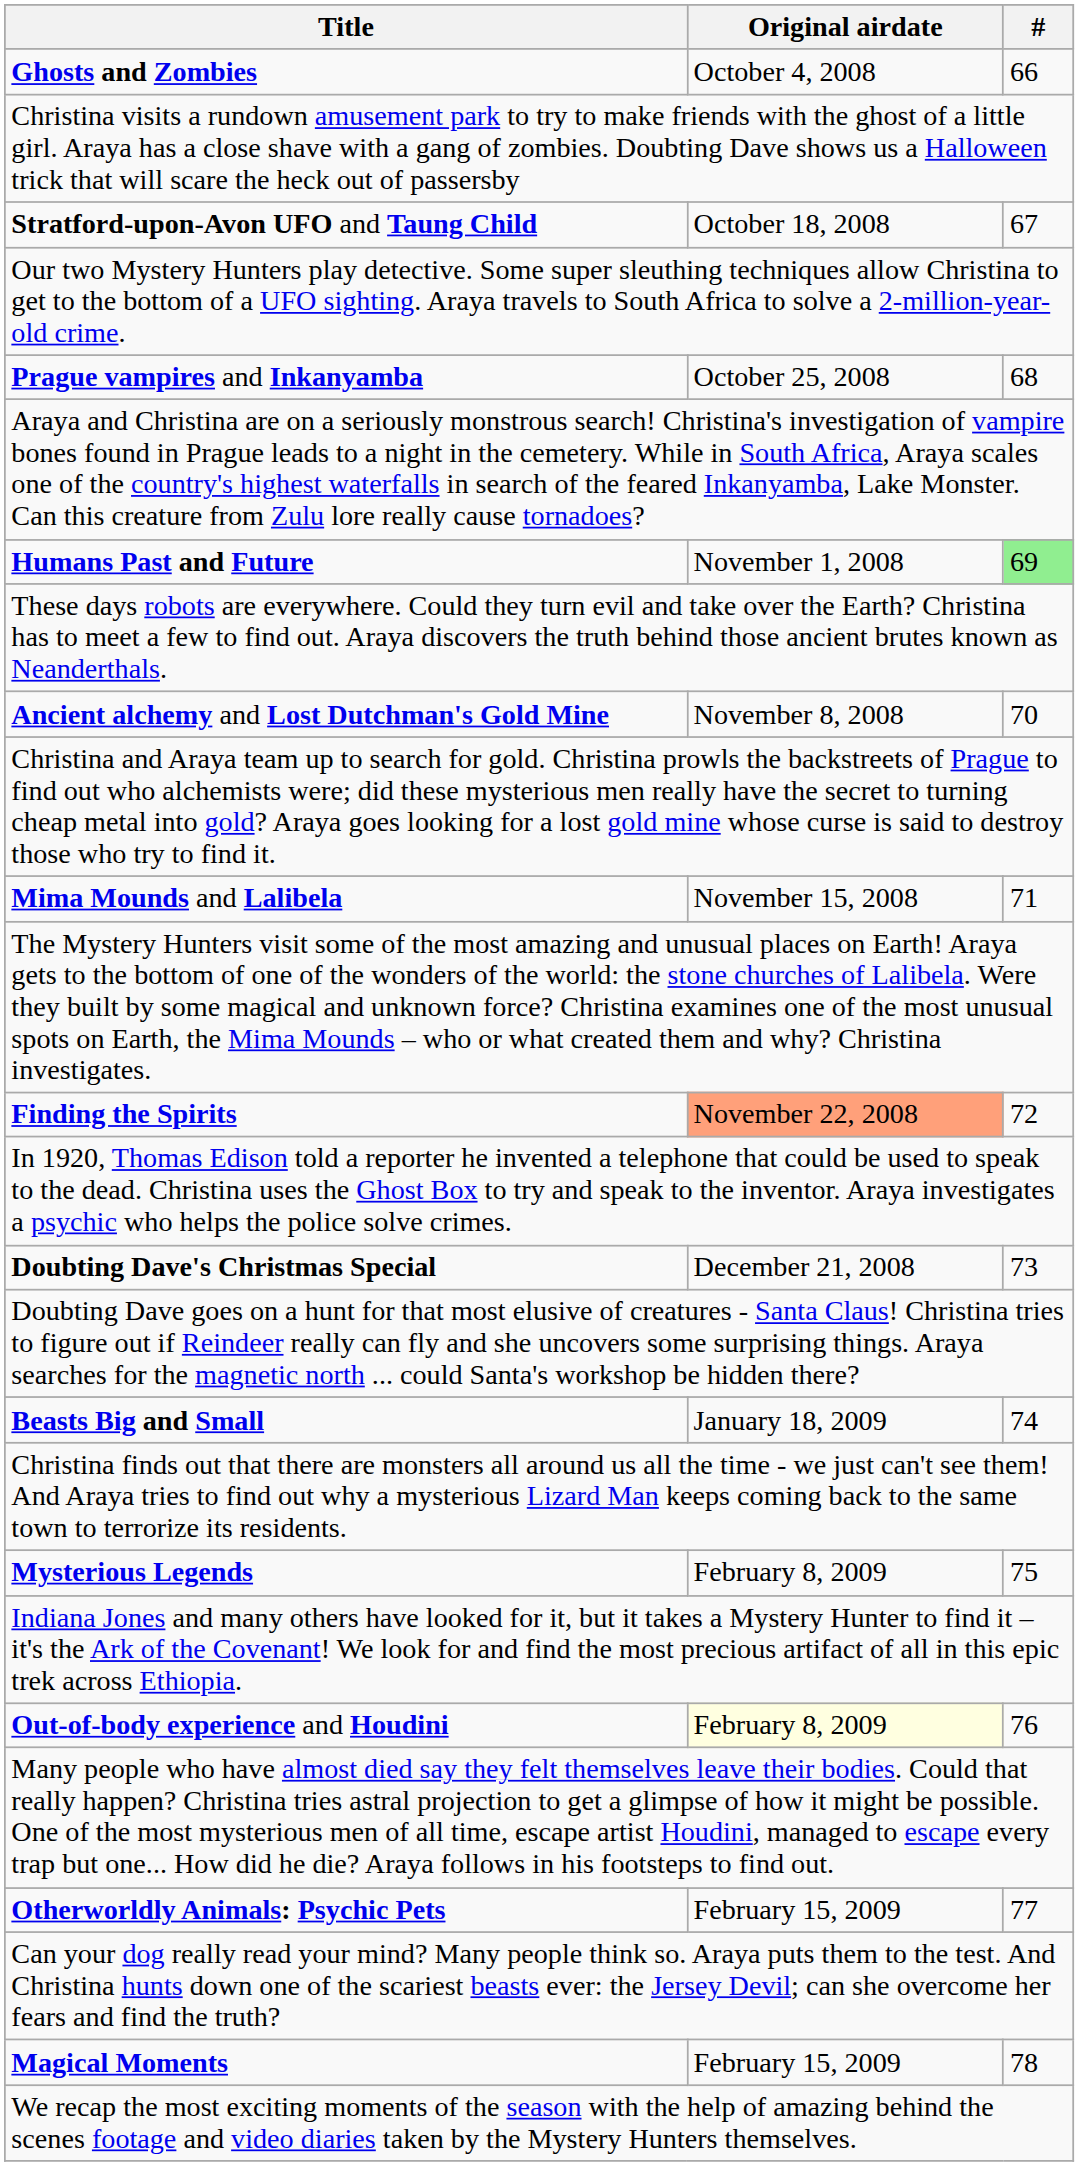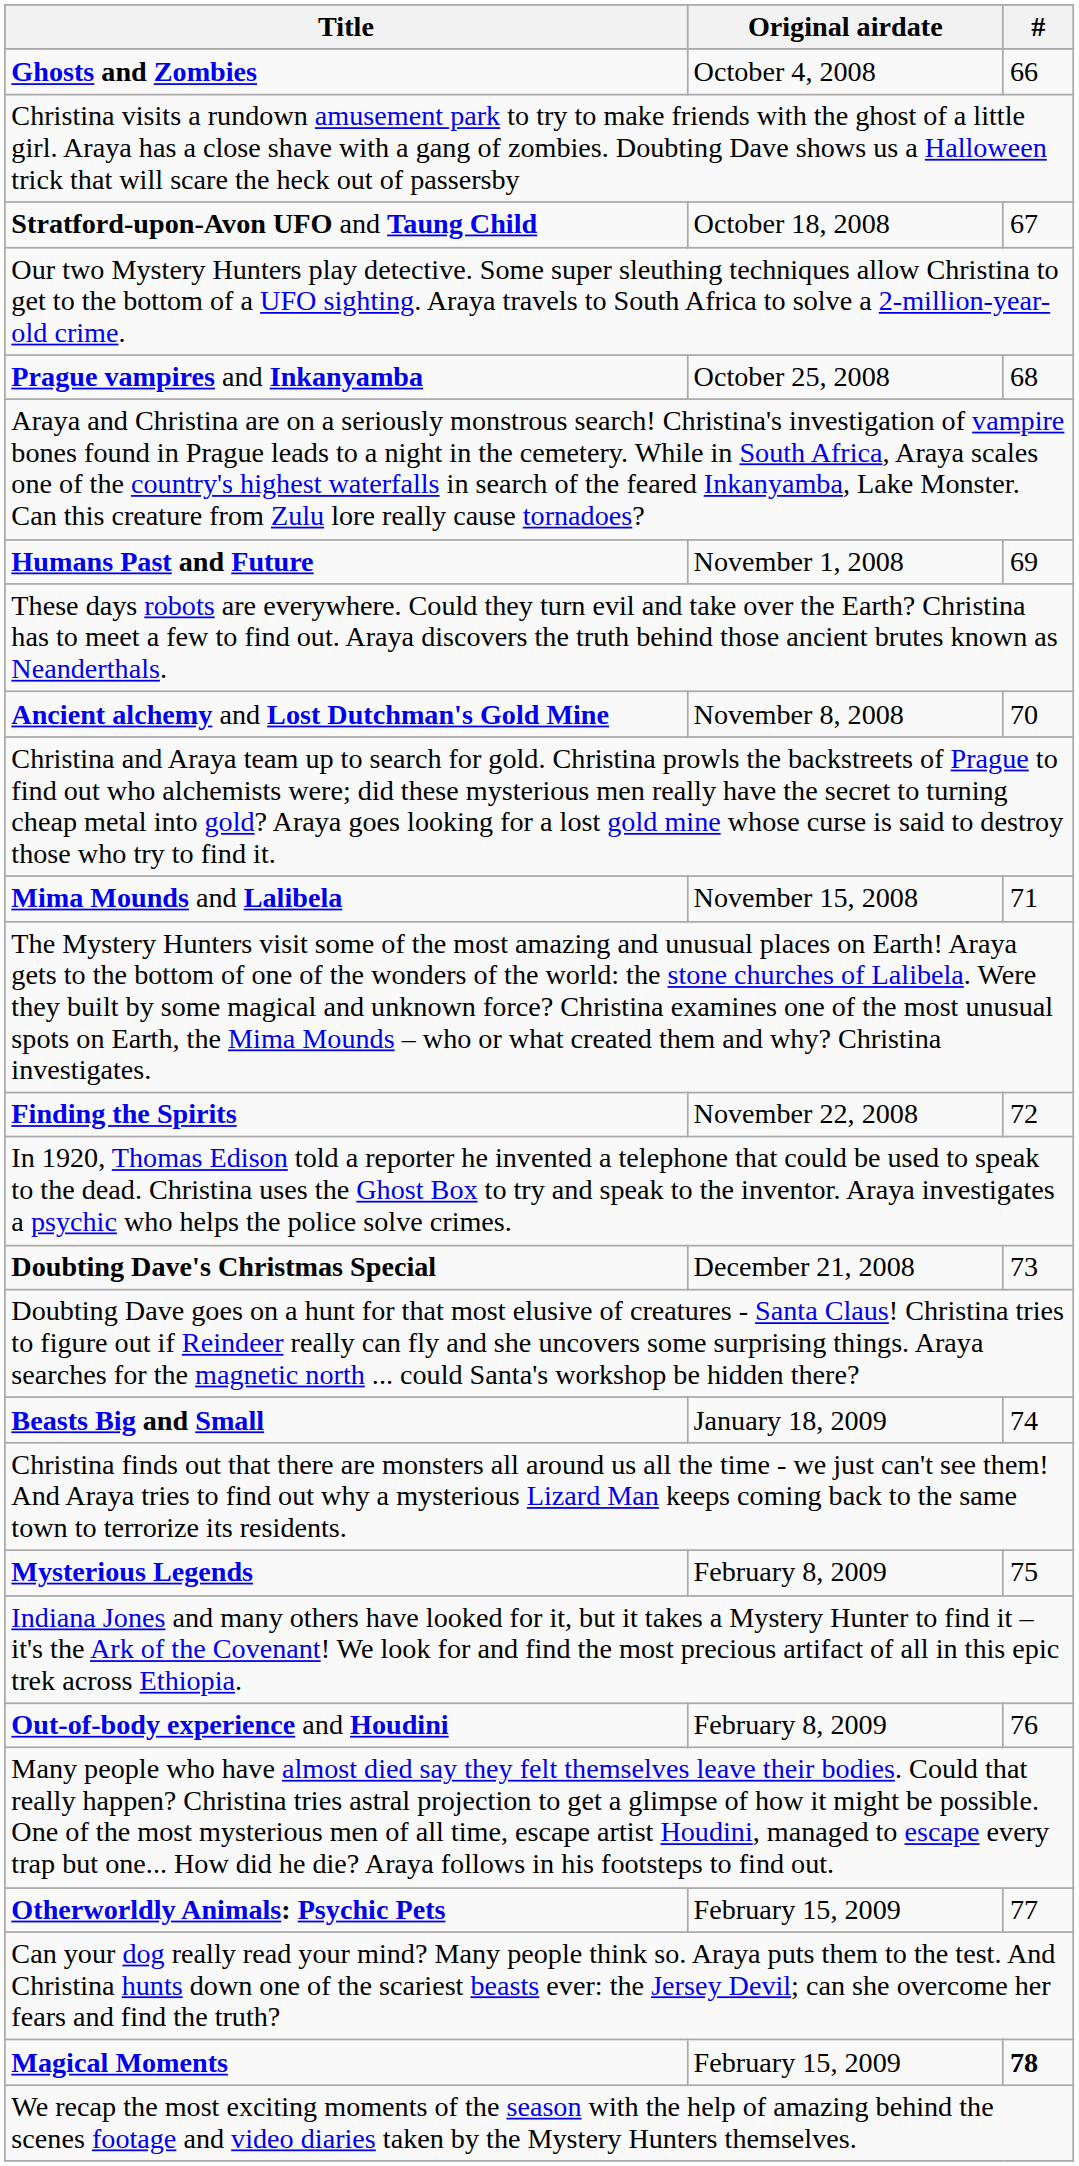(1024, 561) lightgreen background -> (1024, 561) no background
(806, 1114) lightsalmon background -> (806, 1114) no background
(790, 1725) lightyellow background -> (790, 1725) no background
(1024, 2062) normal -> (1024, 2062) bold
